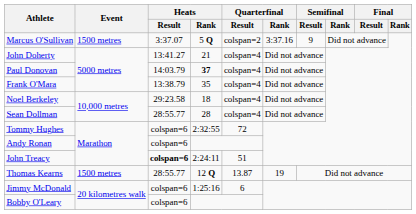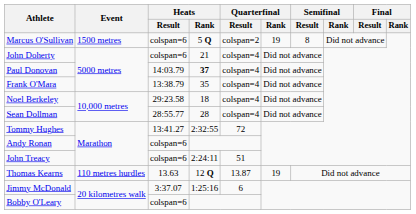(169, 40) 3:37.07 -> (168, 40) colspan=6
(280, 40) 3:37.16 -> (276, 40) 19
(311, 40) 9 -> (307, 40) 8
(169, 55) 13:41.27 -> (168, 55) colspan=6
(169, 129) colspan=6 -> (168, 129) 13:41.27
(169, 158) bold -> (168, 158) normal
(99, 173) 1500 metres -> (111, 173) 110 metres hurdles
(169, 173) 28:55.77 -> (168, 173) 13.63
(169, 188) colspan=6 -> (168, 188) 3:37.07
